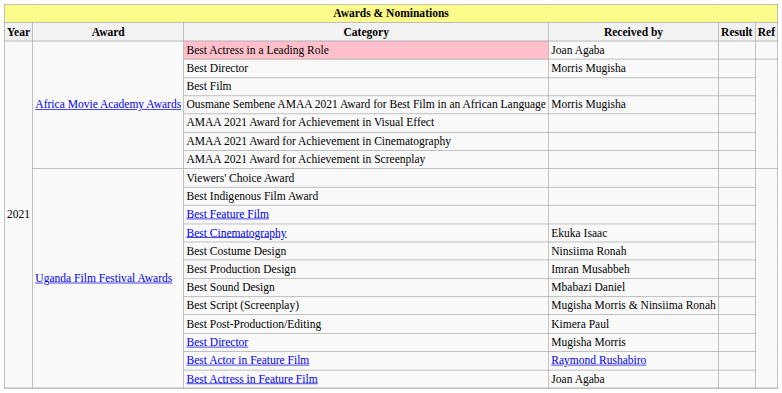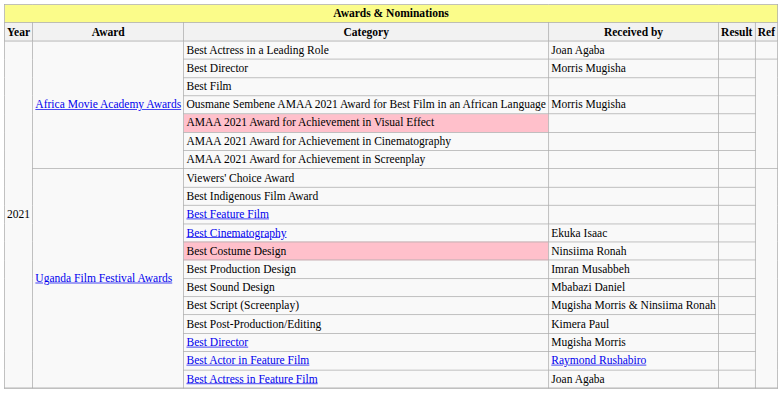(258, 50) pink background -> (258, 50) no background
(310, 123) no background -> (310, 123) pink background
(236, 251) no background -> (236, 251) pink background
